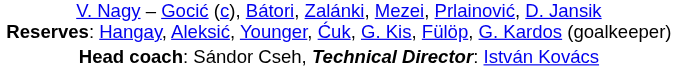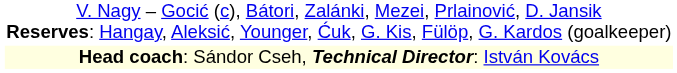(339, 57) no background -> (339, 57) lightyellow background
